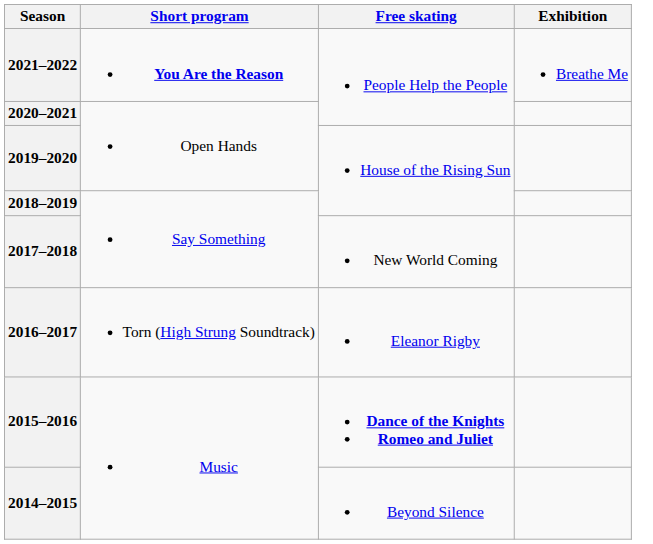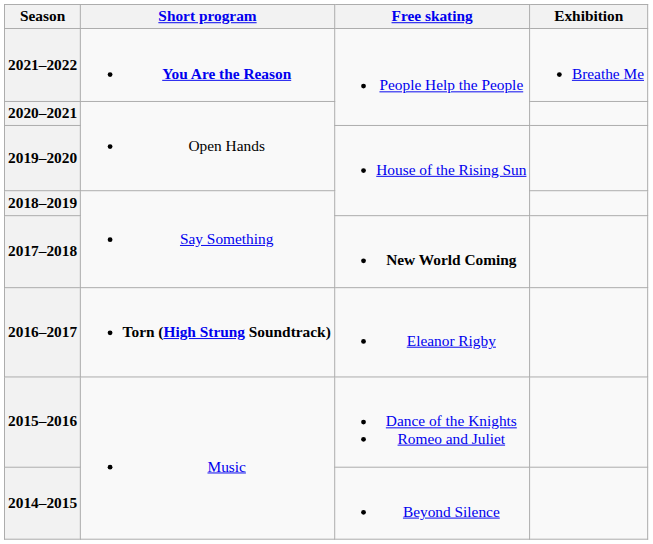(416, 260) normal -> (432, 260) bold
(200, 341) normal -> (207, 341) bold
(416, 431) bold -> (432, 431) normal
